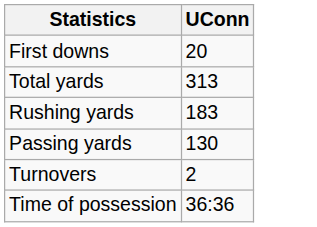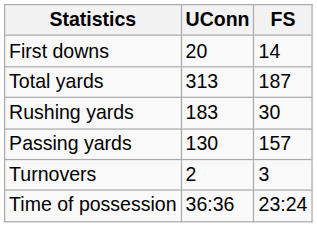+ column: (283, 19)
